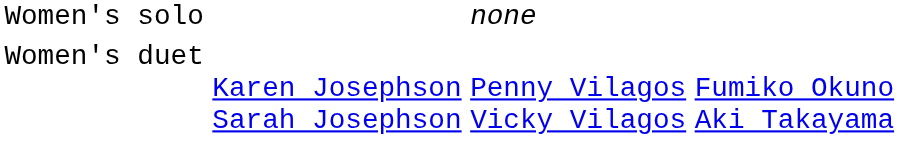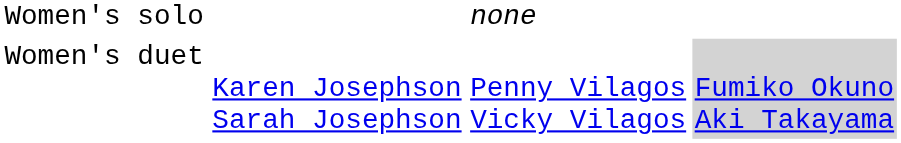(794, 105) no background -> (794, 105) lightgrey background
